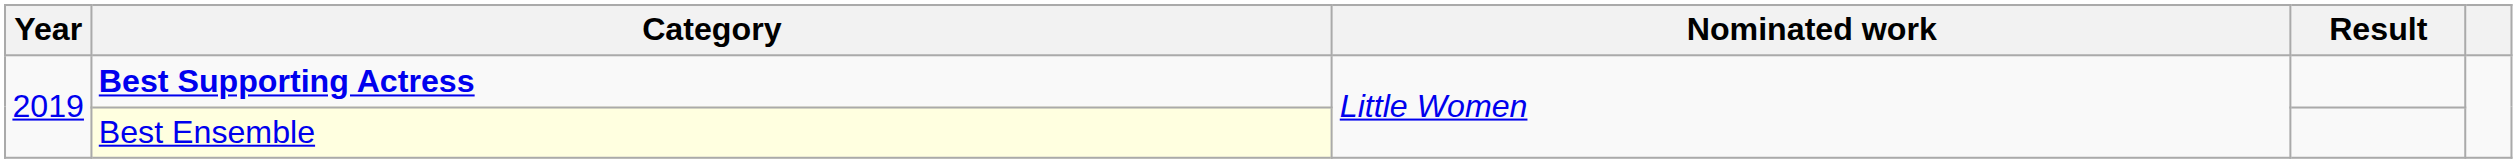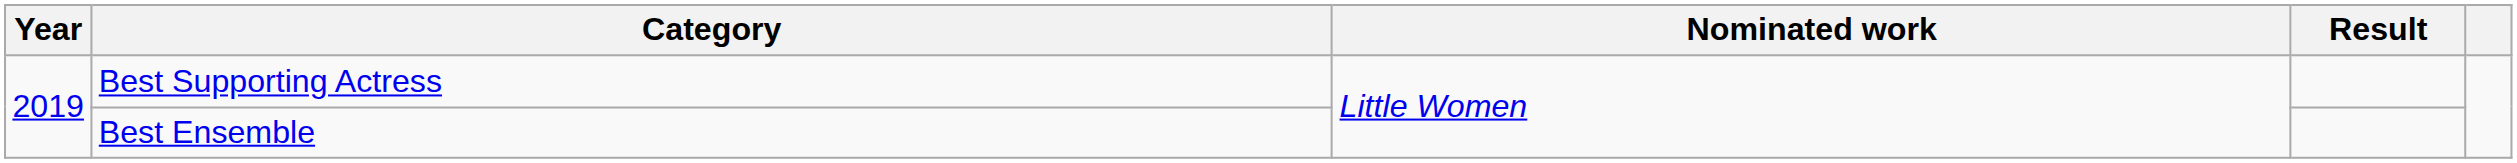(287, 81) bold -> (270, 81) normal
(207, 132) lightyellow background -> (207, 132) no background
